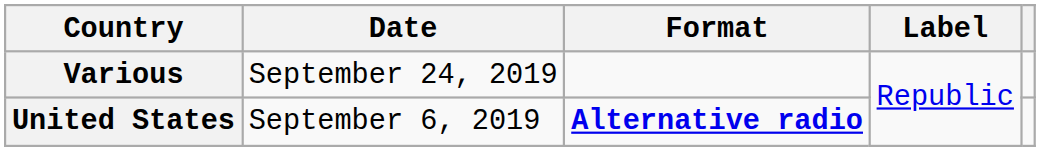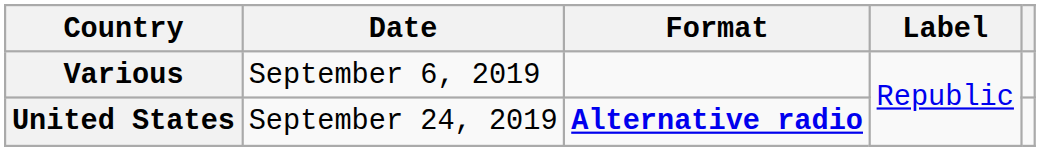(403, 75) September 24, 2019 -> (395, 75) September 6, 2019
(395, 122) September 6, 2019 -> (403, 122) September 24, 2019
